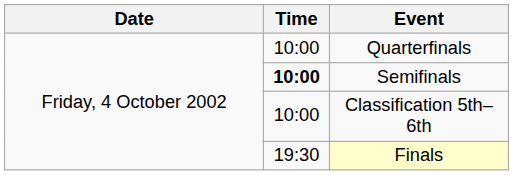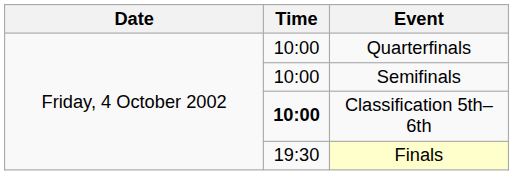(296, 76) bold -> (296, 76) normal
(296, 116) normal -> (296, 116) bold
